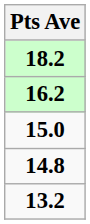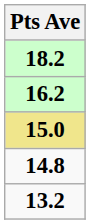(45, 129) no background -> (45, 129) khaki background
